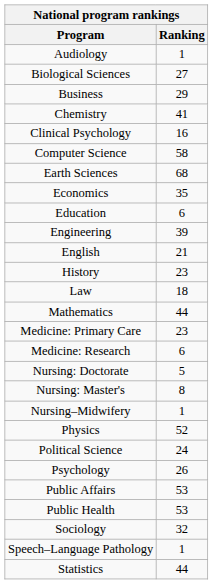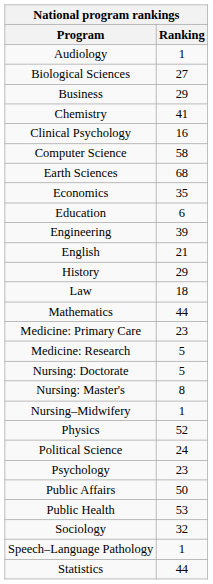(182, 272) 23 -> (182, 272) 29
(182, 351) 6 -> (182, 351) 5
(182, 470) 26 -> (182, 470) 23
(182, 489) 53 -> (182, 489) 50
